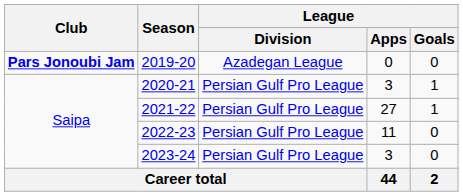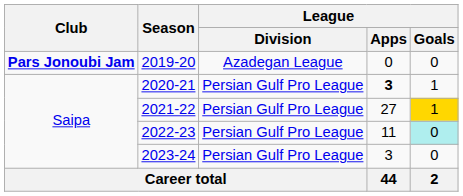(389, 86) normal -> (389, 86) bold
(434, 109) no background -> (434, 109) gold background
(434, 132) no background -> (434, 132) paleturquoise background
